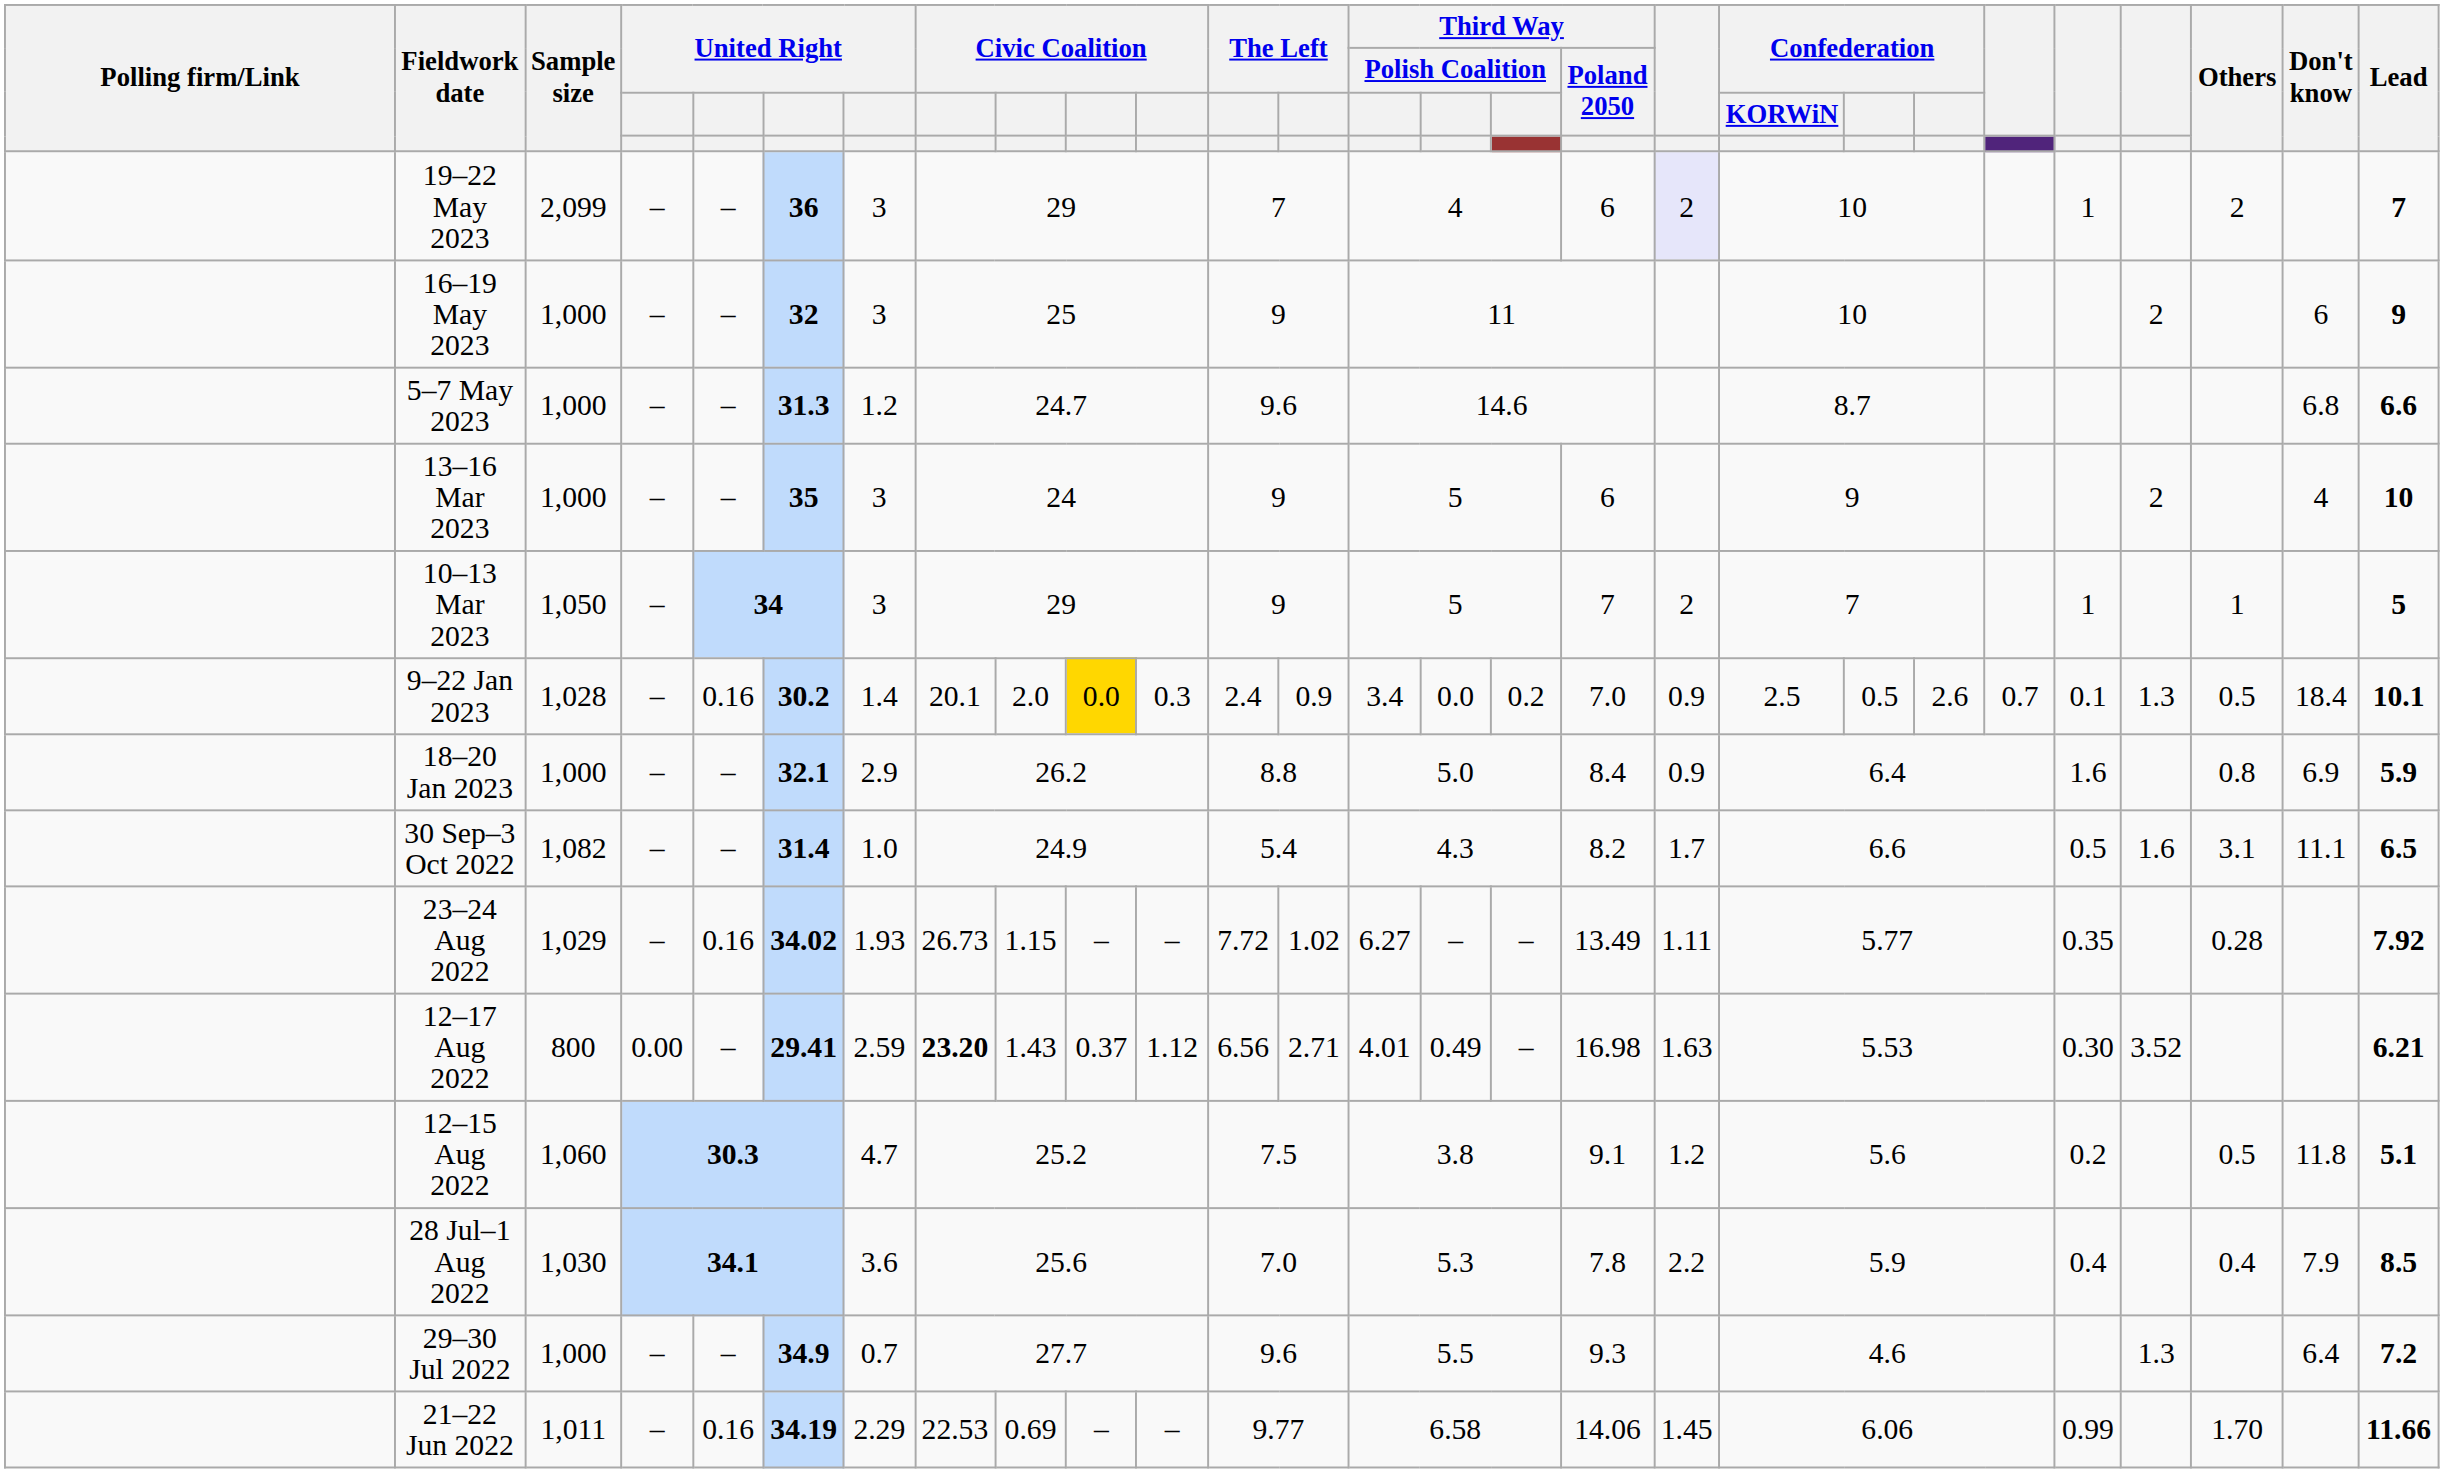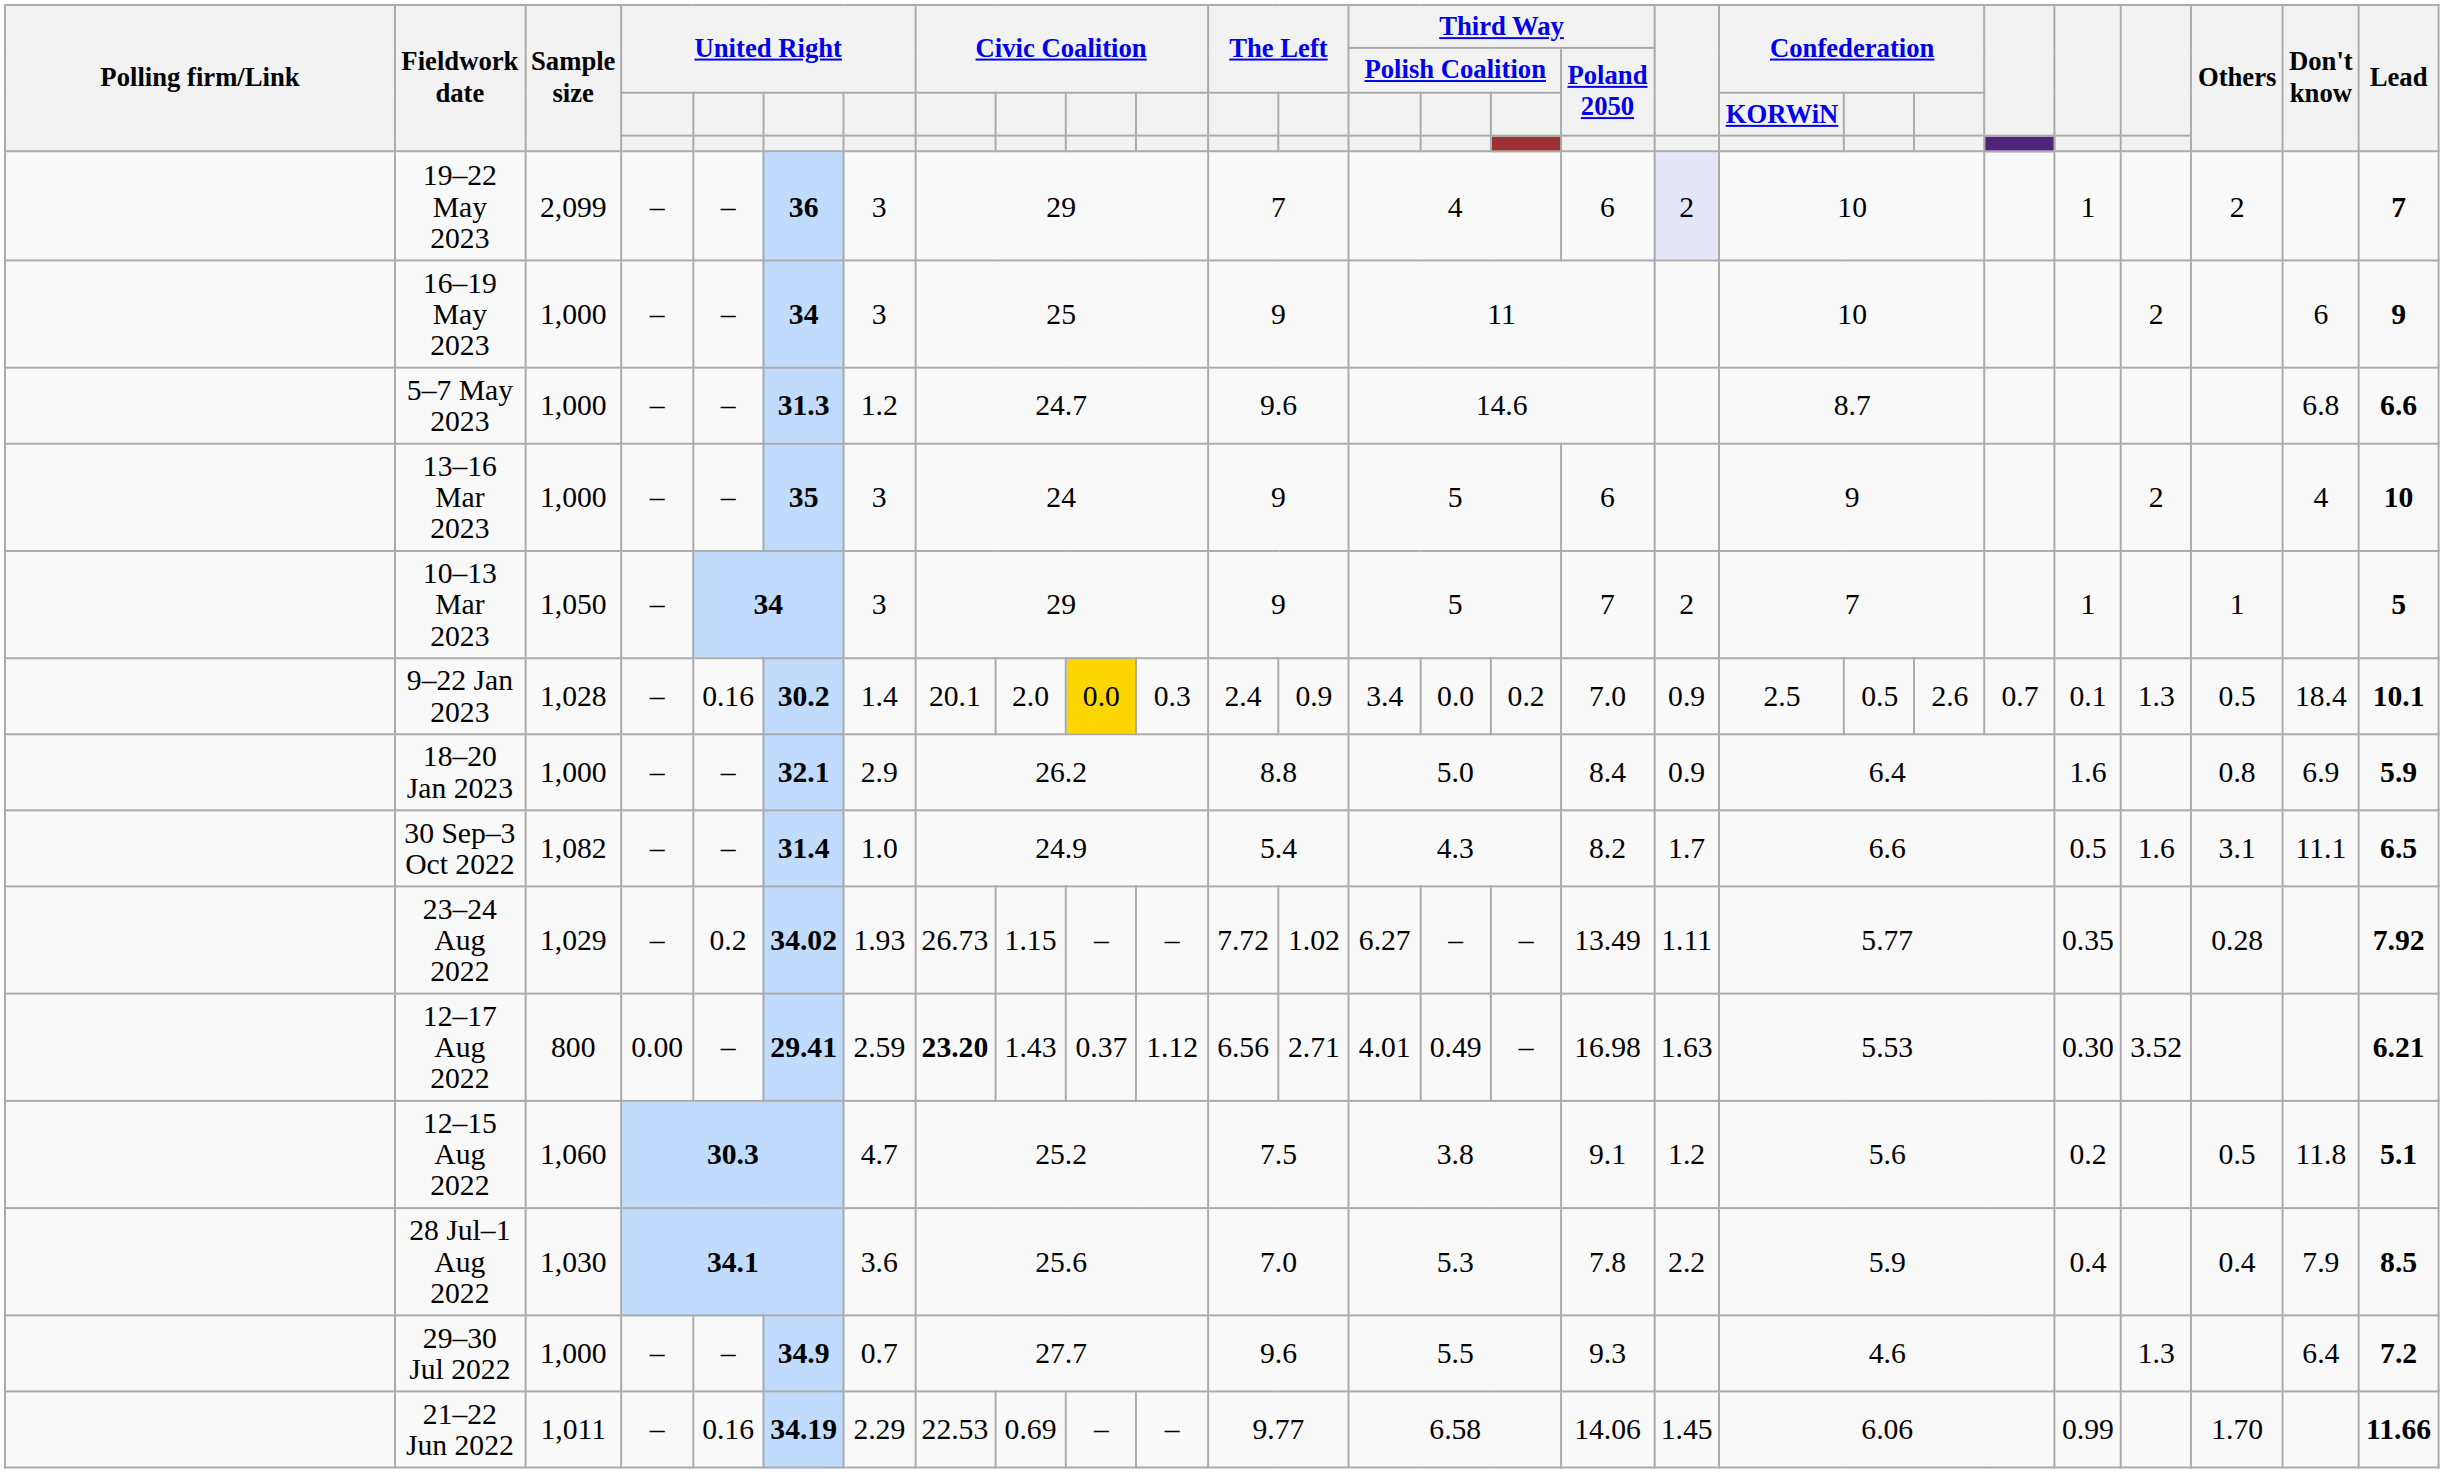(804, 312) 32 -> (804, 312) 34
(728, 939) 0.16 -> (728, 939) 0.2
